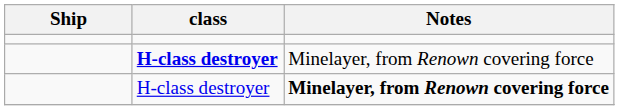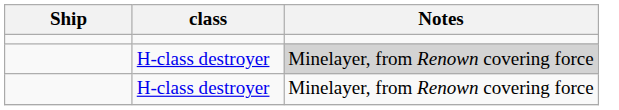(207, 58) bold -> (203, 58) normal
(441, 58) no background -> (441, 58) lightgrey background
(449, 88) bold -> (441, 88) normal
